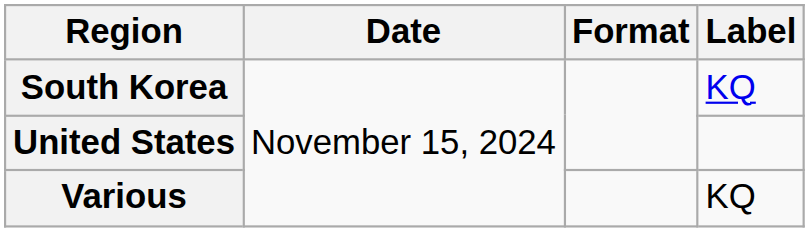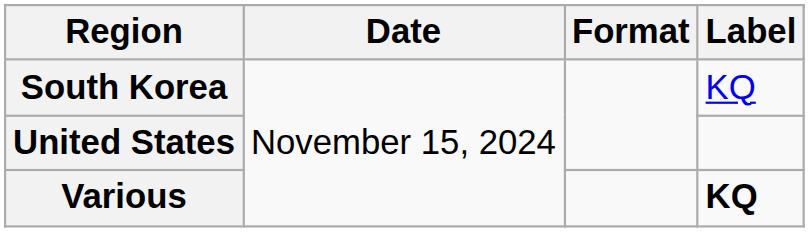(731, 197) normal -> (732, 197) bold
